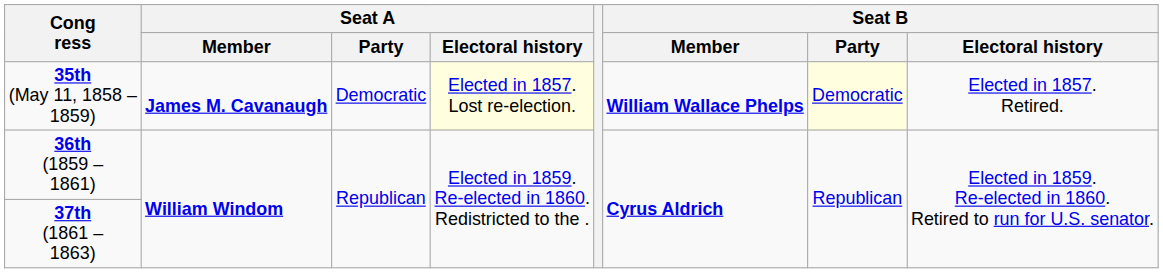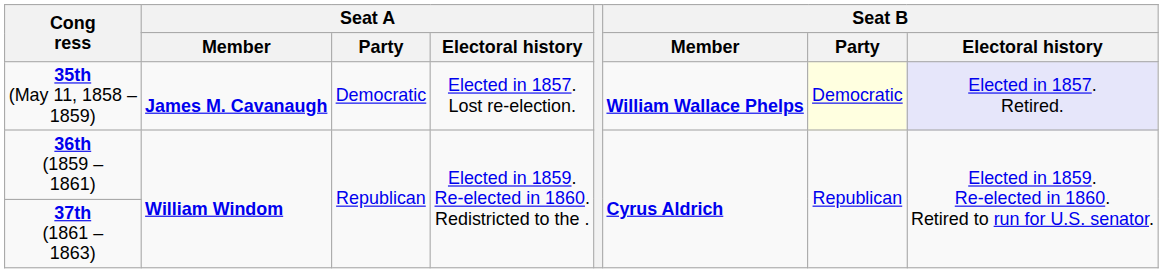(512, 95) lightyellow background -> (512, 95) no background
(1032, 95) no background -> (1032, 95) lavender background
